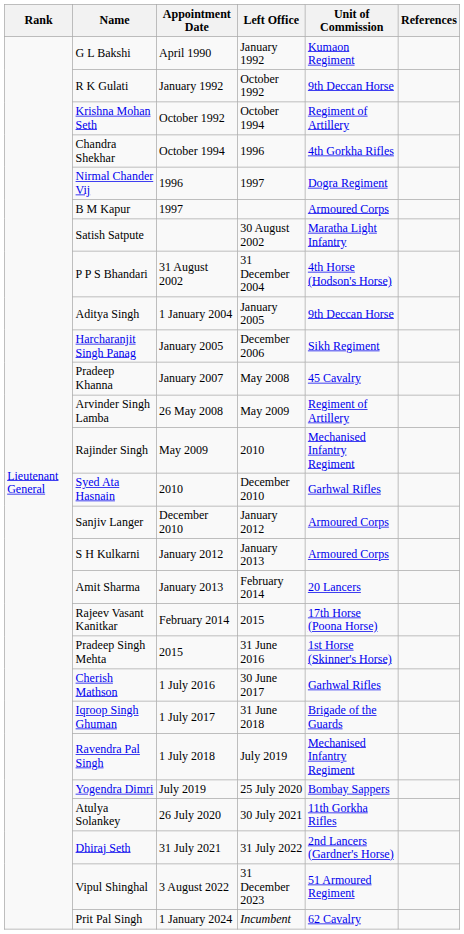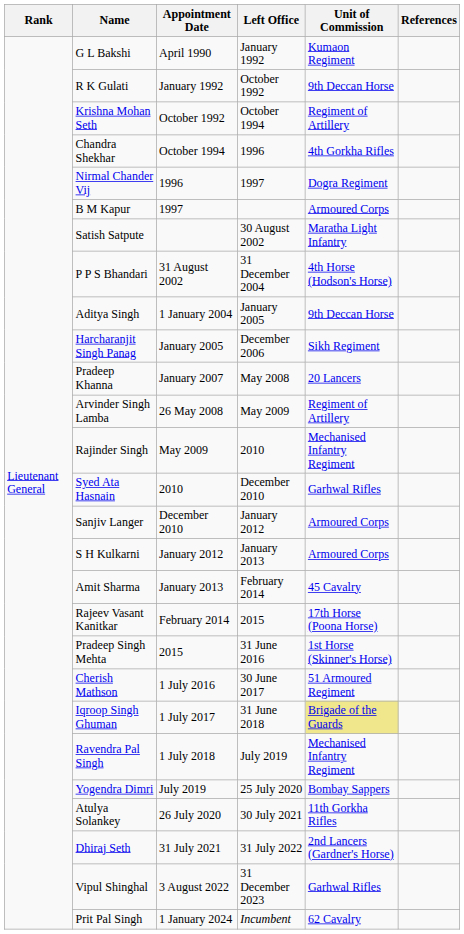(334, 378) 45 Cavalry -> (334, 378) 20 Lancers
(334, 587) 20 Lancers -> (334, 587) 45 Cavalry
(344, 684) Garhwal Rifles -> (340, 684) 51 Armoured Regiment
(342, 717) no background -> (342, 717) khaki background
(340, 886) 51 Armoured Regiment -> (344, 886) Garhwal Rifles
